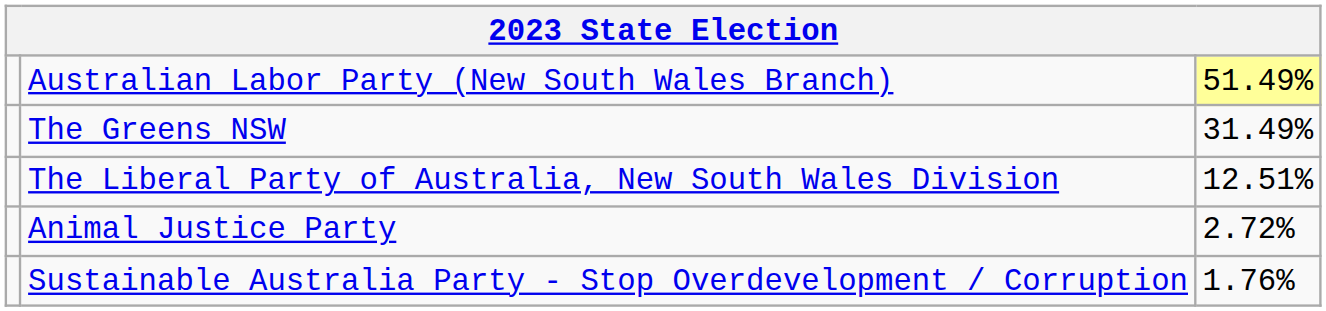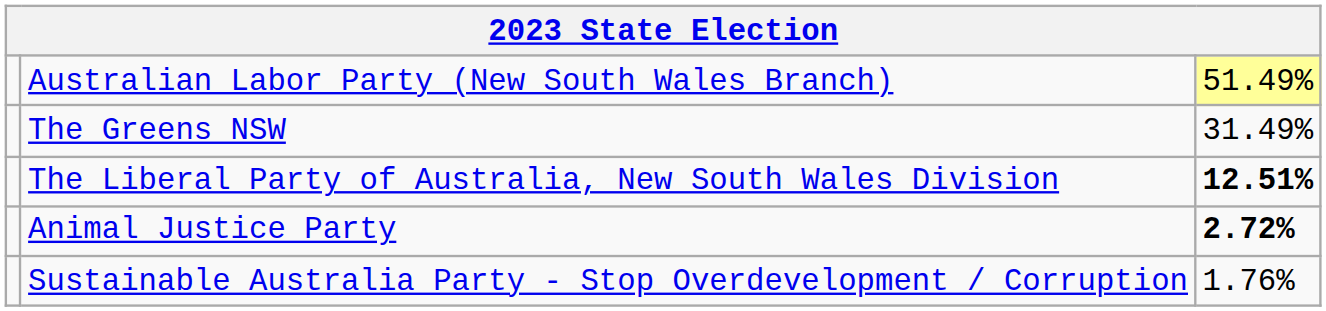(1258, 181) normal -> (1258, 181) bold
(1249, 231) normal -> (1249, 231) bold
